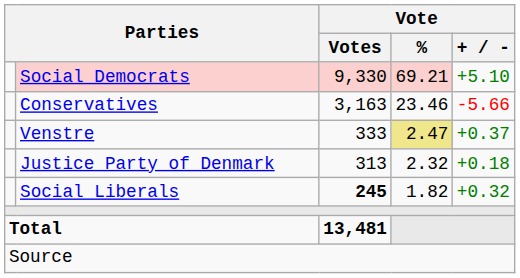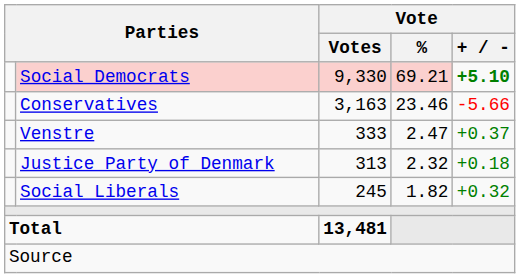(483, 77) normal -> (483, 77) bold
(427, 134) khaki background -> (427, 134) no background
(371, 192) bold -> (371, 192) normal
